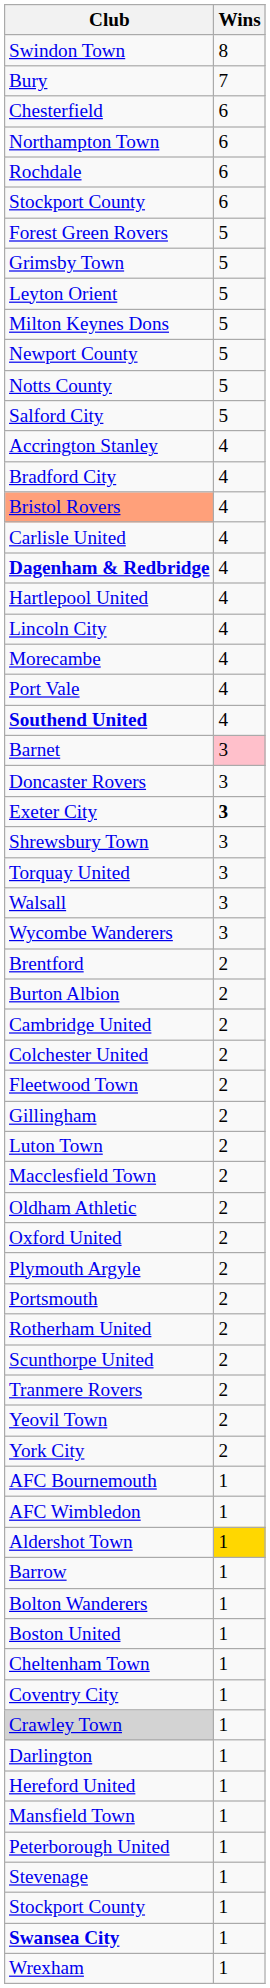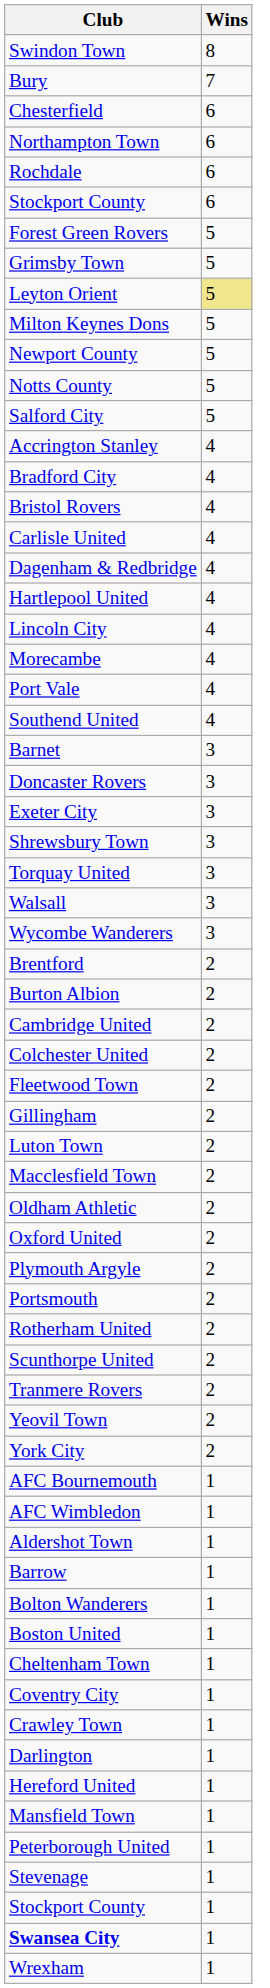(223, 293) no background -> (210, 293) khaki background
(65, 506) lightsalmon background -> (65, 506) no background
(109, 567) bold -> (103, 567) normal
(78, 720) bold -> (74, 720) normal
(223, 750) pink background -> (210, 750) no background
(223, 811) bold -> (210, 811) normal
(223, 1542) gold background -> (210, 1542) no background
(66, 1724) lightgrey background -> (66, 1724) no background
